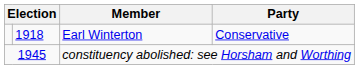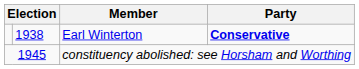(29, 34) 1918 -> (29, 34) 1938
(252, 34) normal -> (250, 34) bold
